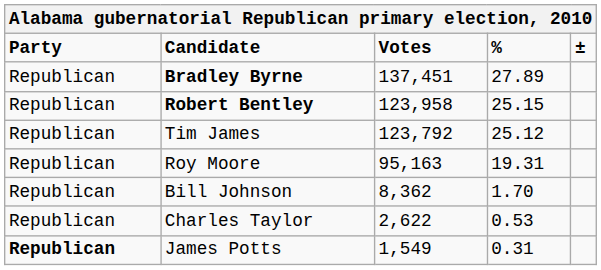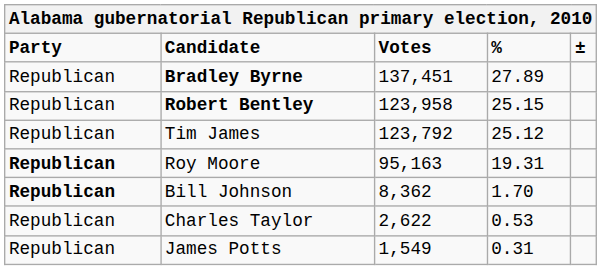(62, 163) normal -> (62, 163) bold
(62, 192) normal -> (62, 192) bold
(62, 250) bold -> (62, 250) normal
